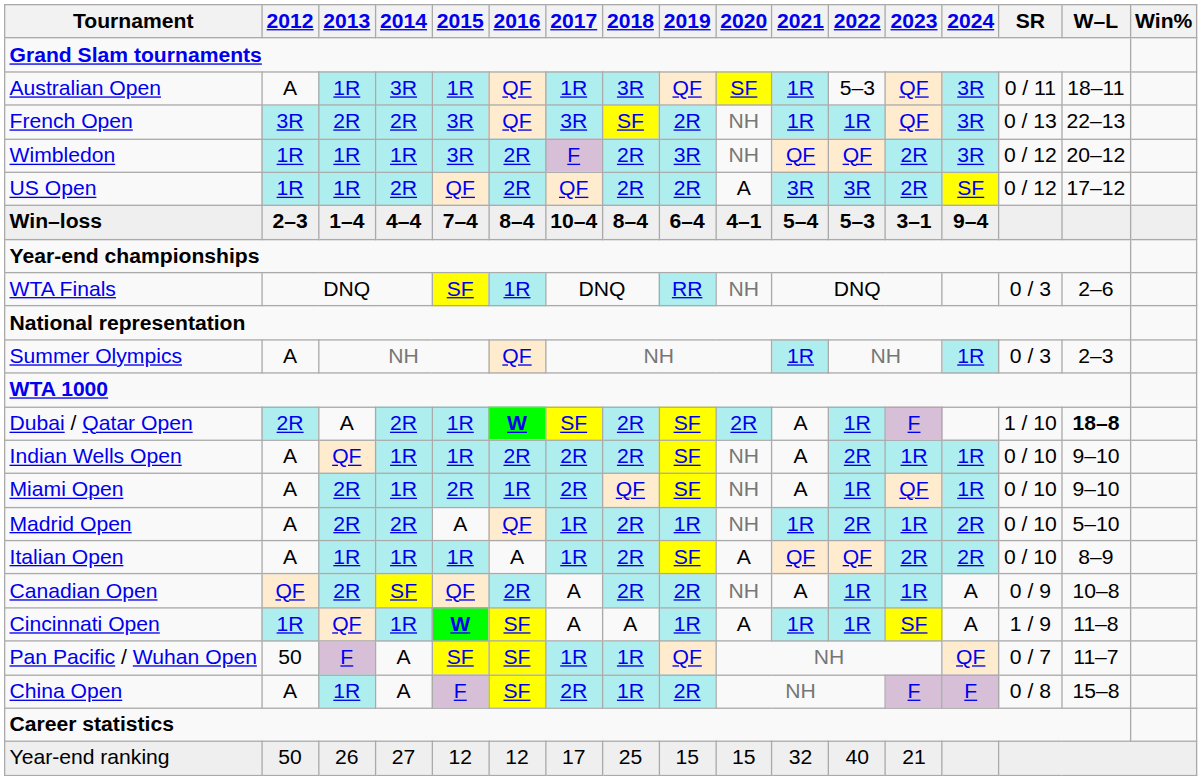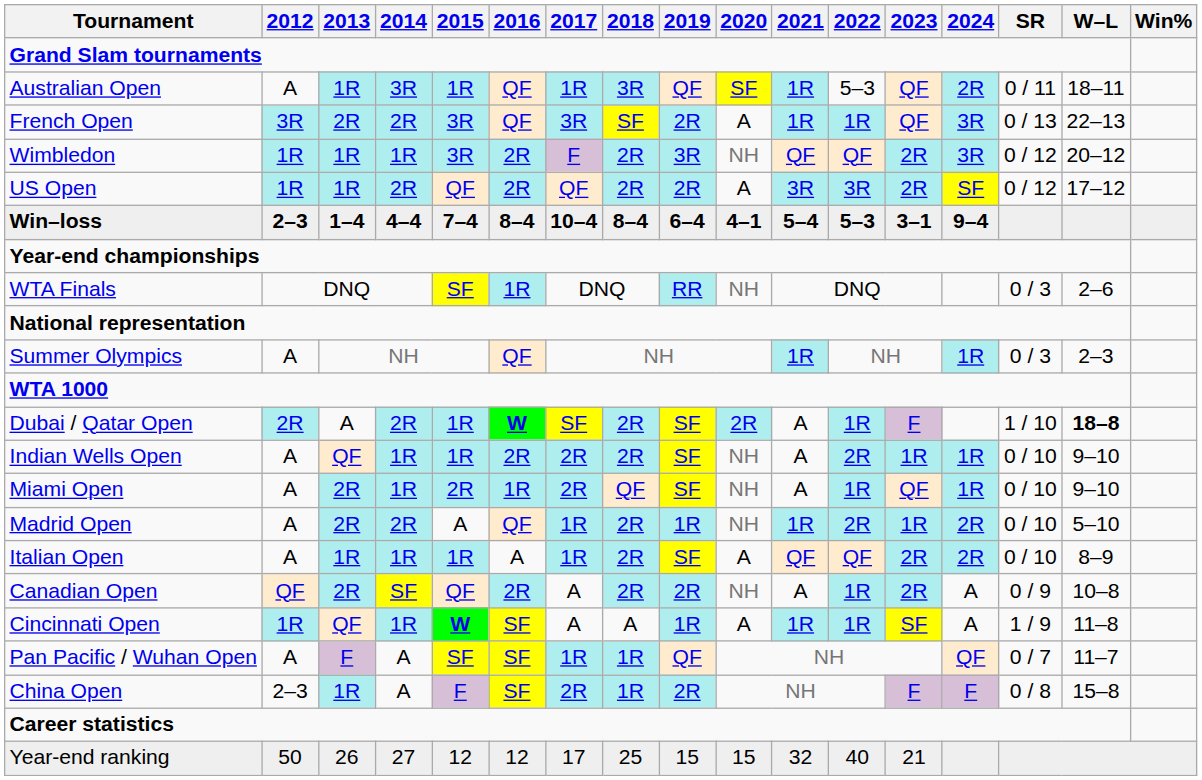(971, 88) 3R -> (971, 88) 2R
(744, 121) NH -> (744, 121) A
(914, 590) 1R -> (914, 590) 2R
(290, 657) 50 -> (290, 657) A
(290, 691) A -> (290, 691) 2–3
